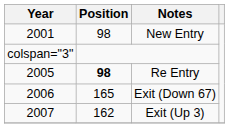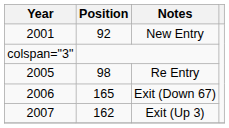(104, 34) 98 -> (104, 34) 92
(104, 73) bold -> (104, 73) normal
